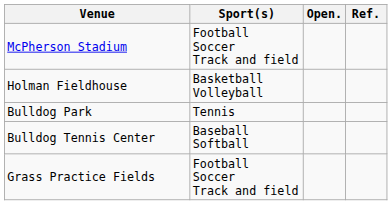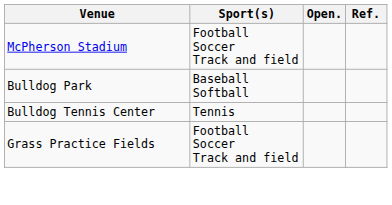- row: (67, 86)
(214, 112) Tennis -> (221, 86) Baseball Softball
(221, 138) Baseball Softball -> (214, 112) Tennis
